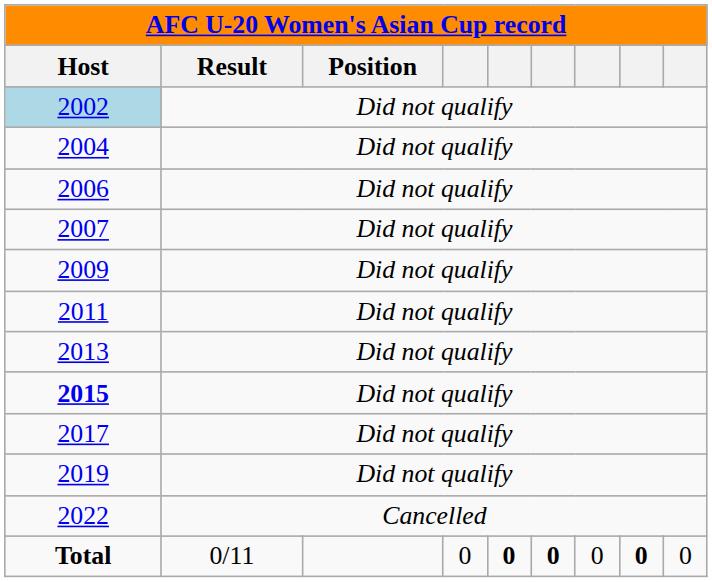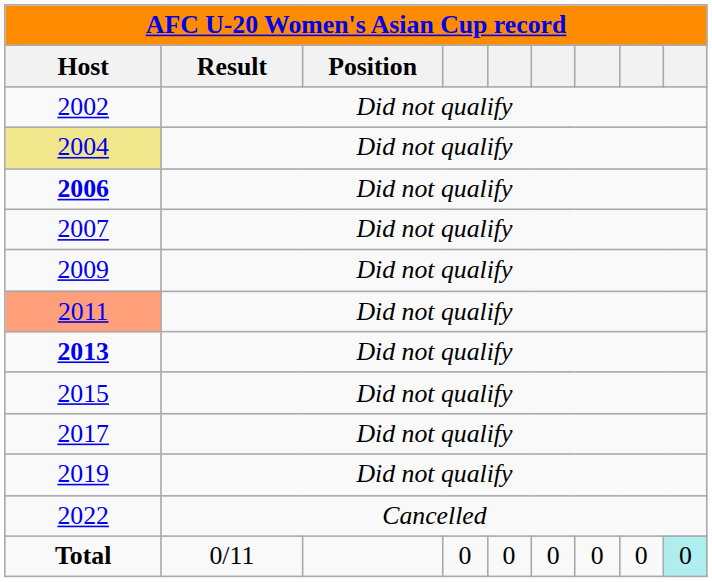(83, 106) lightblue background -> (83, 106) no background
(83, 147) no background -> (83, 147) khaki background
(83, 188) normal -> (83, 188) bold
(83, 310) no background -> (83, 310) lightsalmon background
(83, 351) normal -> (83, 351) bold
(83, 392) bold -> (83, 392) normal
(509, 556) bold -> (509, 556) normal
(553, 556) bold -> (553, 556) normal
(641, 556) bold -> (641, 556) normal
(685, 556) no background -> (685, 556) paleturquoise background
